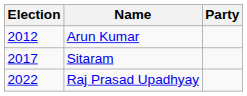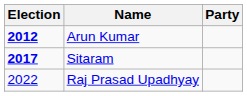(23, 36) normal -> (23, 36) bold
(23, 58) normal -> (23, 58) bold
